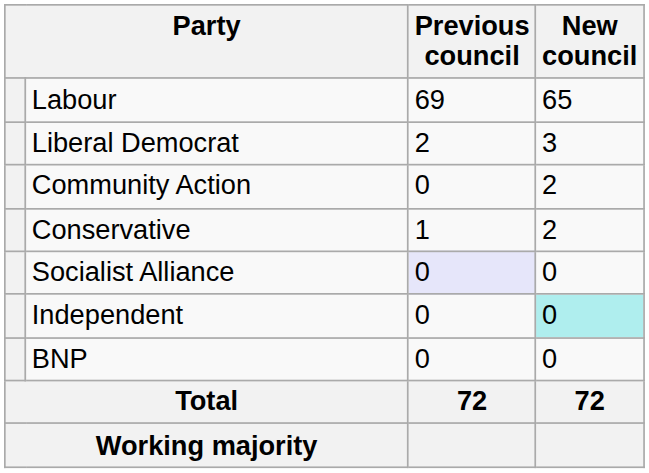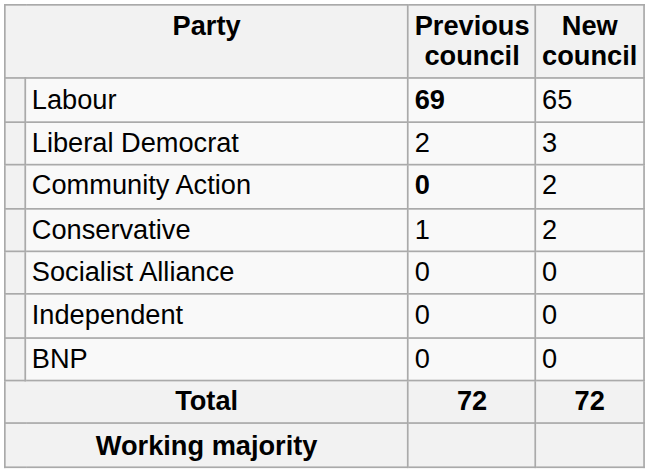(430, 99) normal -> (430, 99) bold
(422, 186) normal -> (422, 186) bold
(422, 272) lavender background -> (422, 272) no background
(550, 315) paleturquoise background -> (550, 315) no background
